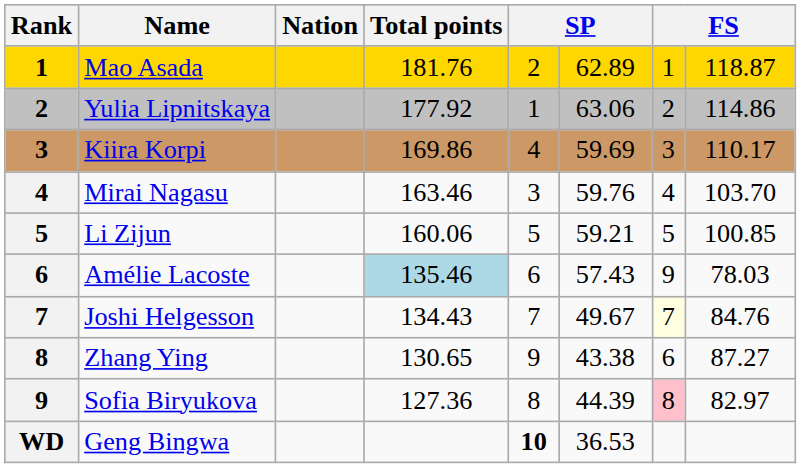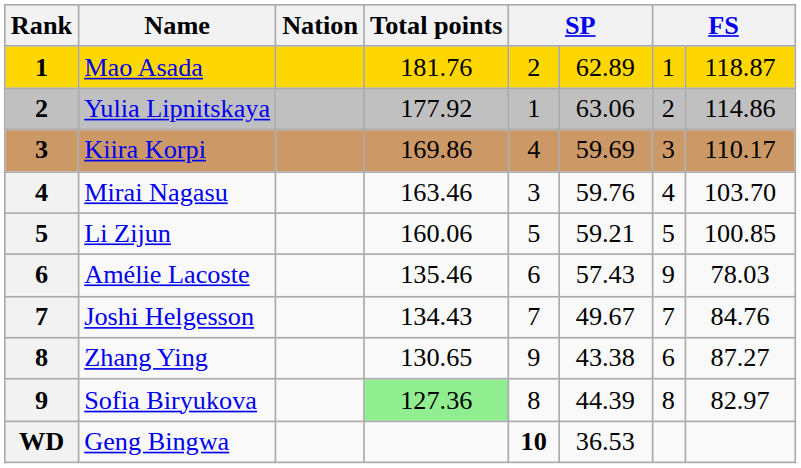(436, 274) lightblue background -> (436, 274) no background
(668, 316) lightyellow background -> (668, 316) no background
(436, 399) no background -> (436, 399) lightgreen background
(668, 399) pink background -> (668, 399) no background
